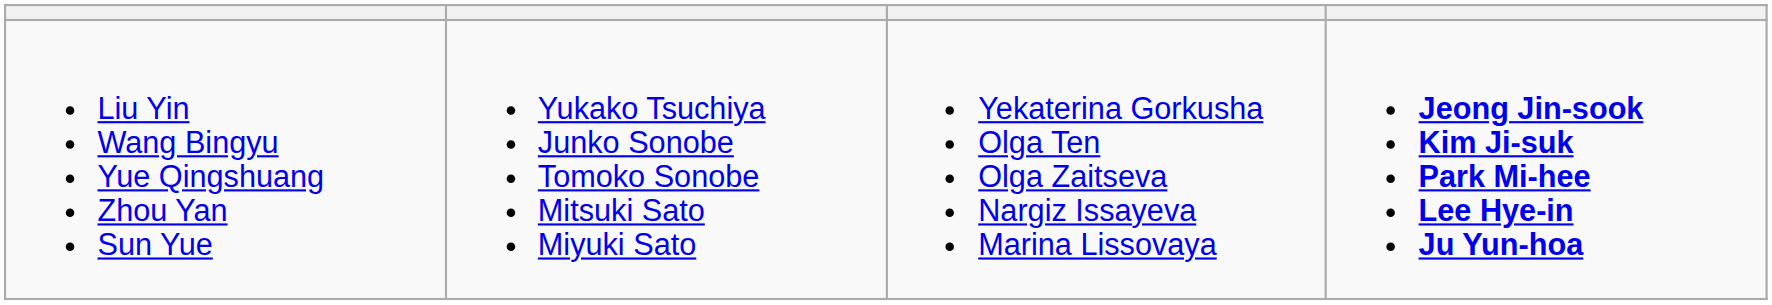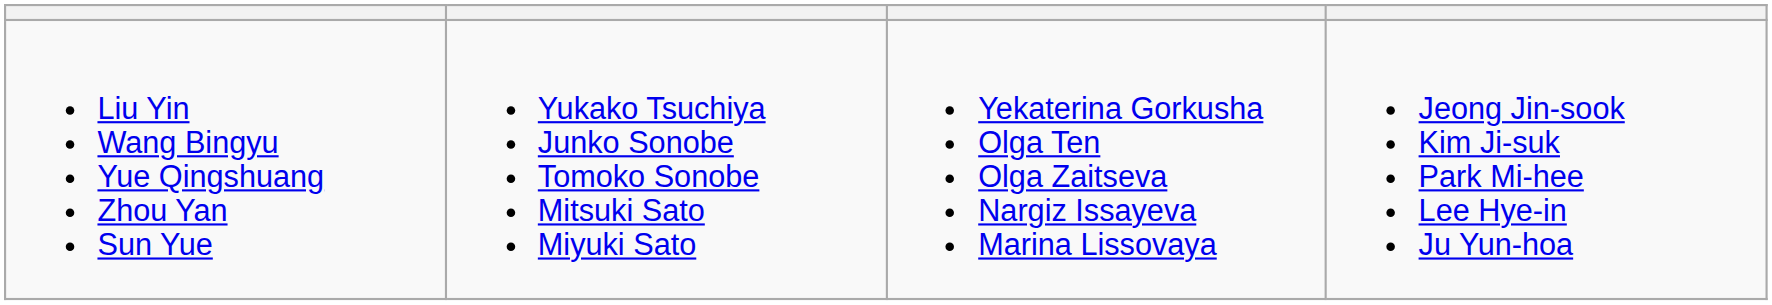(1546, 177) bold -> (1546, 177) normal
